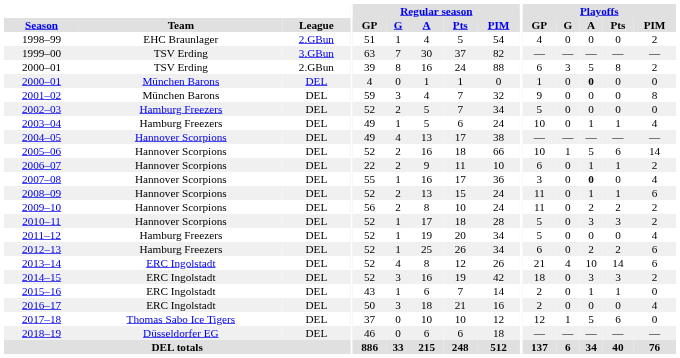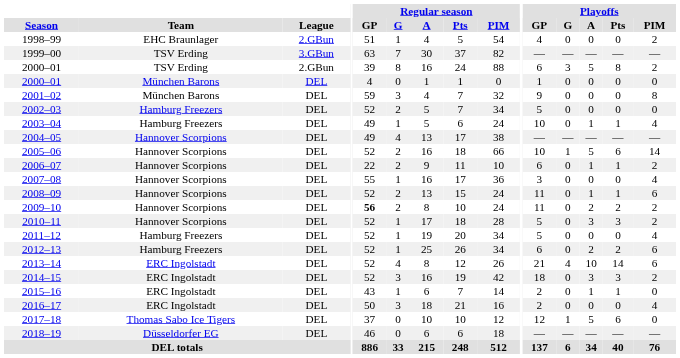(591, 81) bold -> (591, 81) normal
(591, 179) bold -> (591, 179) normal
(370, 207) normal -> (370, 207) bold
